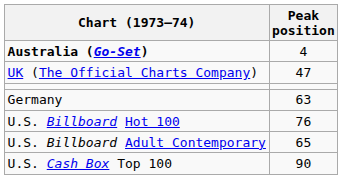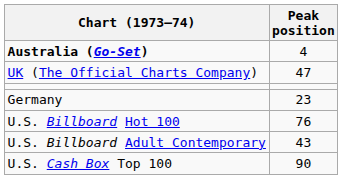(303, 100) 63 -> (303, 100) 23
(303, 142) 65 -> (303, 142) 43
